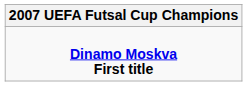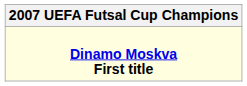(124, 61) no background -> (124, 61) lightyellow background
